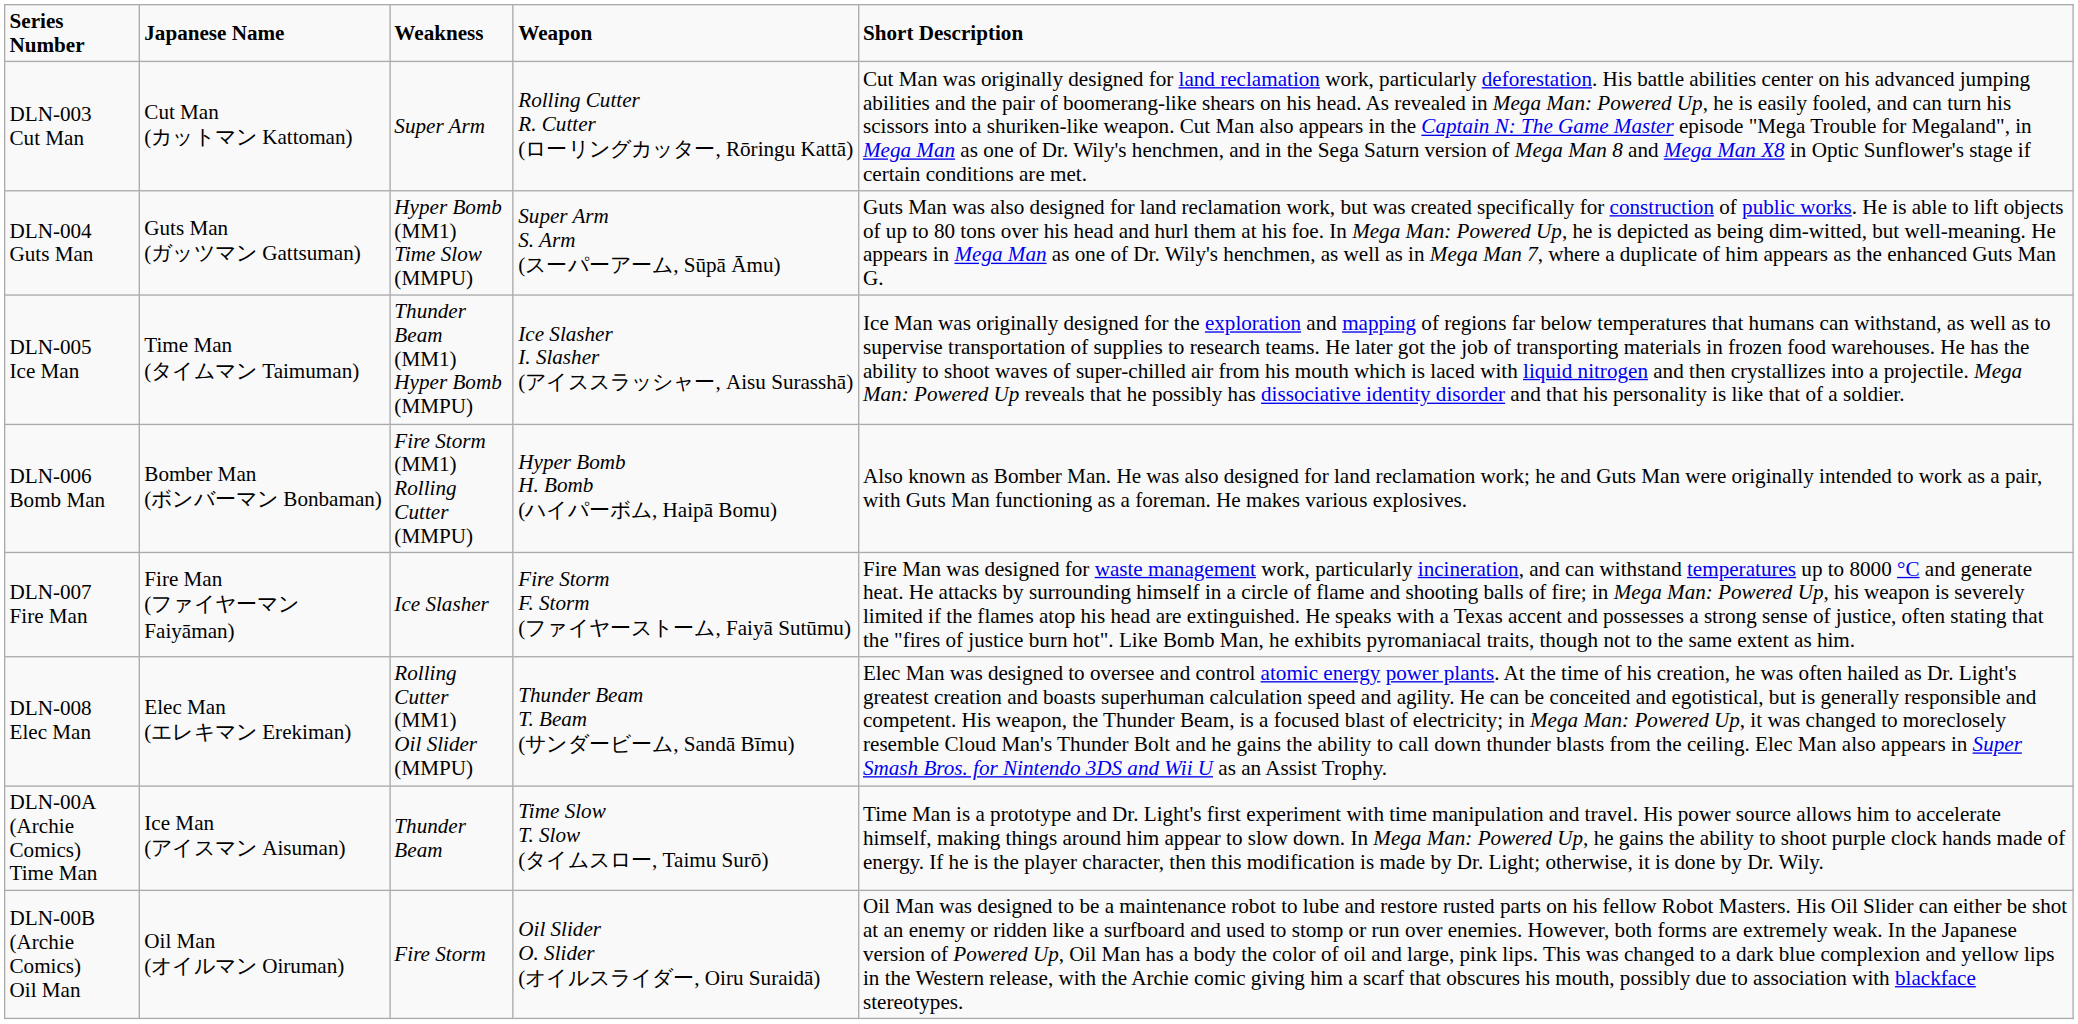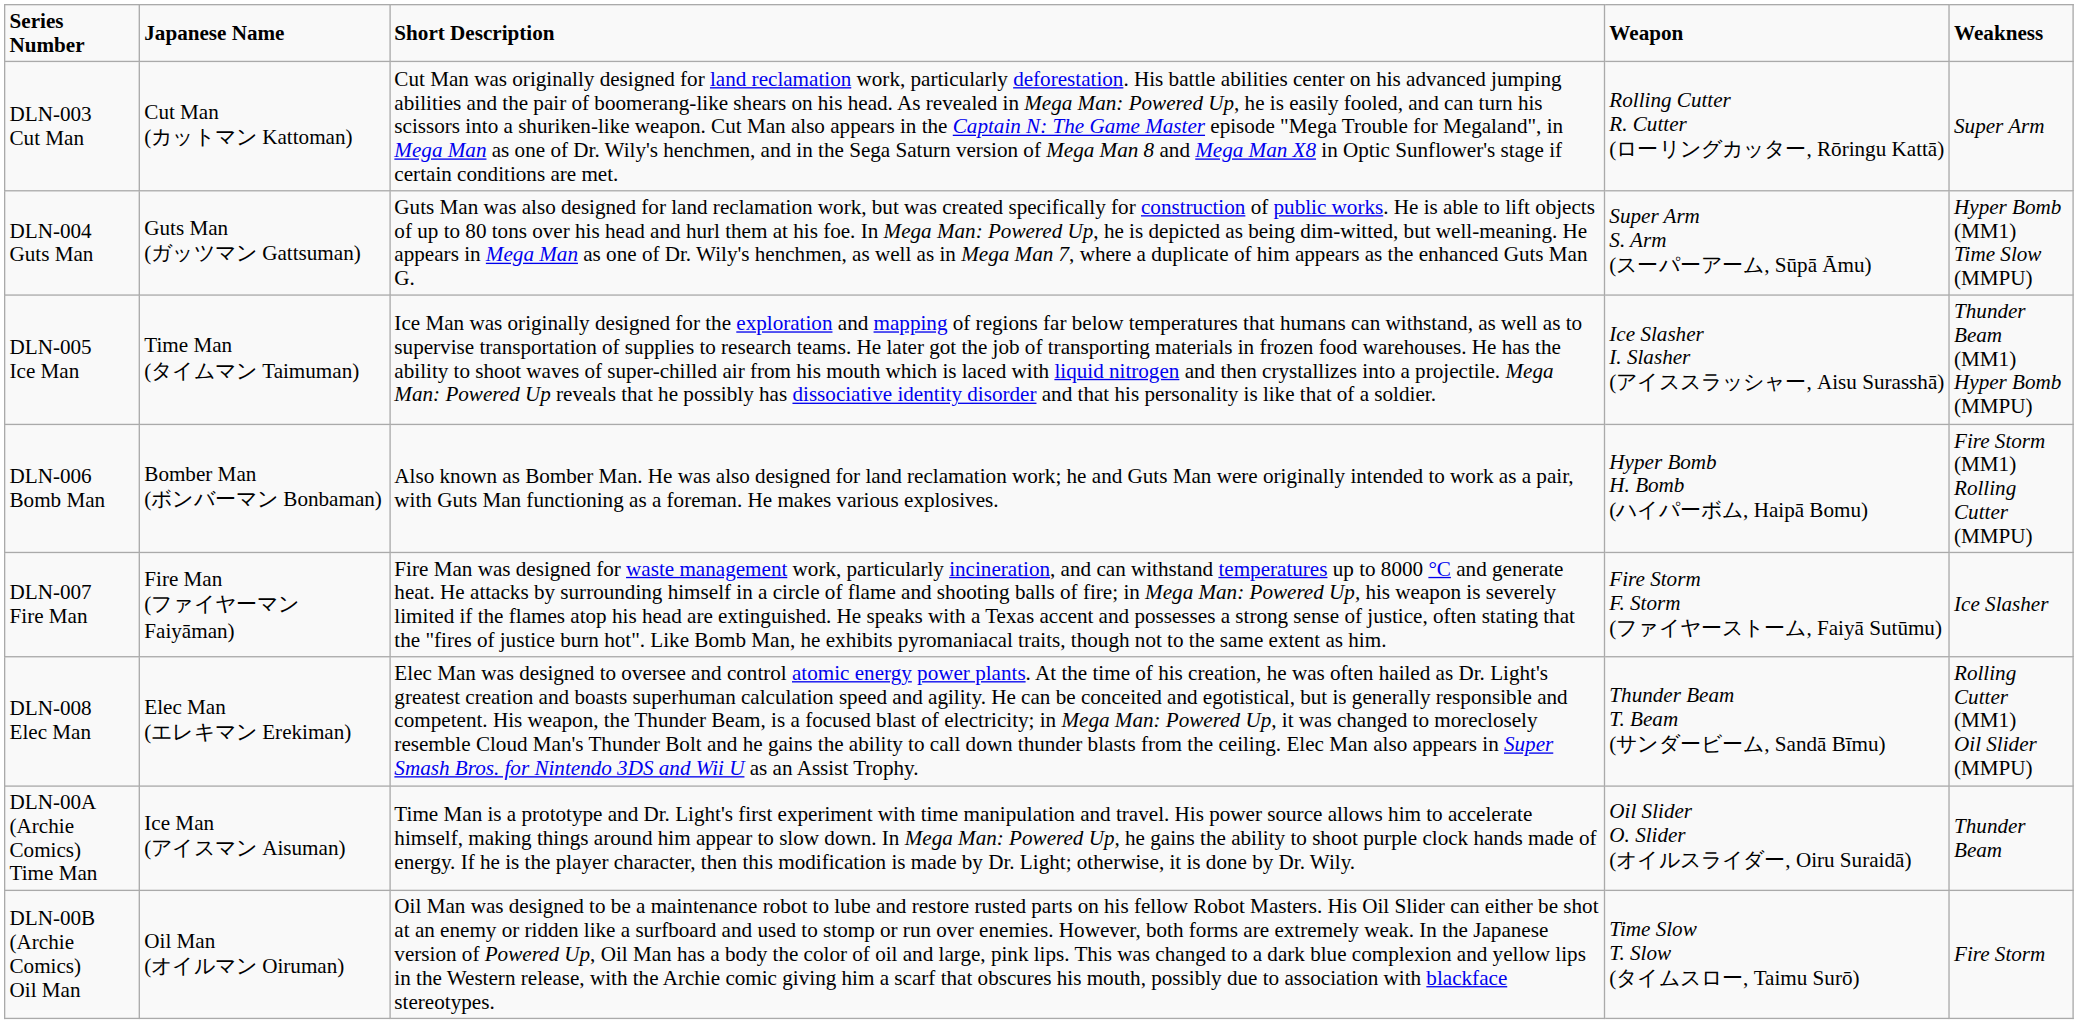columns swapped: (943, 33) <-> (439, 33)
(643, 836) Time Slow T. Slow (タイムスロー, Taimu Surō) -> (1760, 836) Oil Slider O. Slider (オイルスライダー, Oiru Suraidā)
(669, 953) Oil Slider O. Slider (オイルスライダー, Oiru Suraidā) -> (1734, 953) Time Slow T. Slow (タイムスロー, Taimu Surō)
